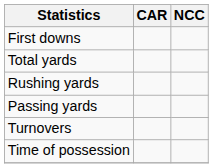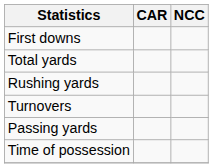rows swapped: (52, 106) <-> (40, 128)
